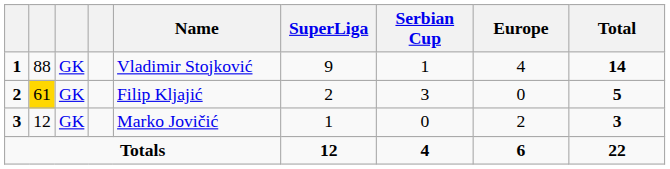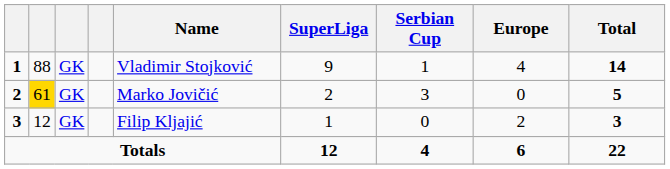(160, 94) Filip Kljajić -> (168, 94) Marko Jovičić
(168, 121) Marko Jovičić -> (160, 121) Filip Kljajić
